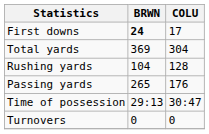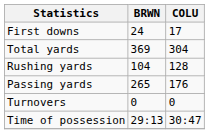(137, 31) bold -> (137, 31) normal
rows swapped: (37, 120) <-> (66, 102)
